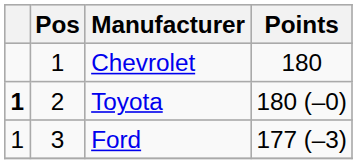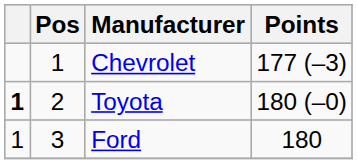(302, 63) 180 -> (302, 63) 177 (–3)
(302, 140) 177 (–3) -> (302, 140) 180
